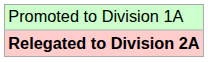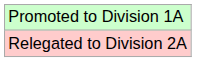(104, 43) bold -> (98, 43) normal
